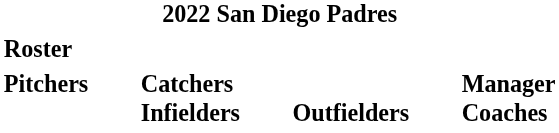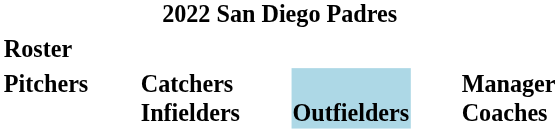(351, 112) no background -> (351, 112) lightblue background
